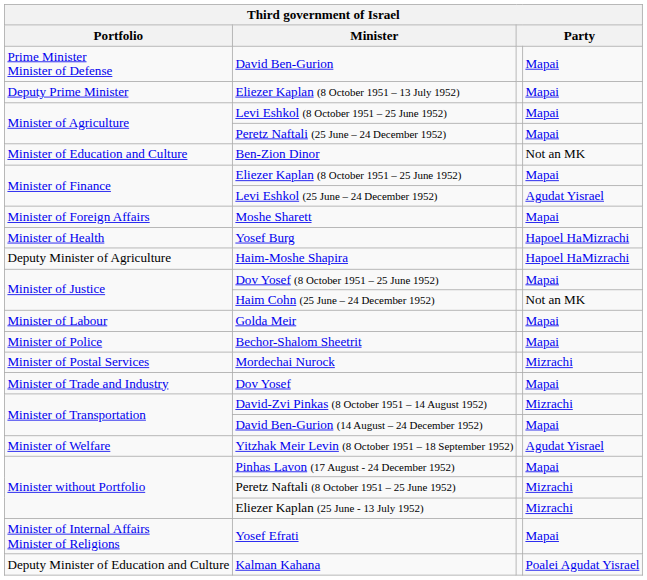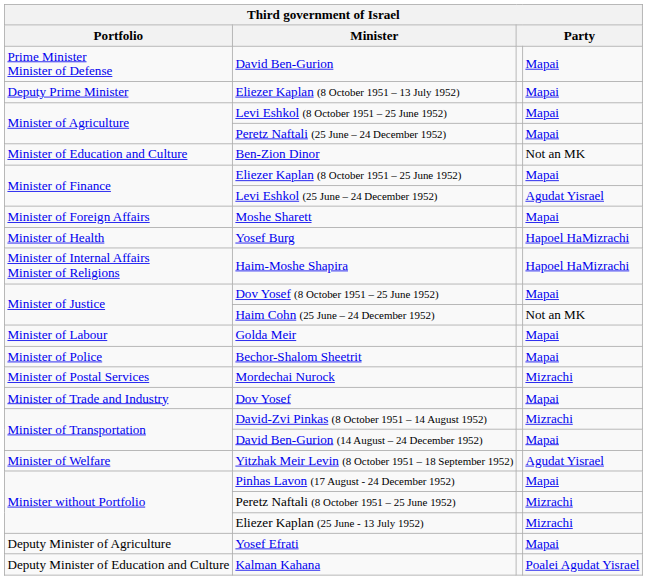(89, 258) Deputy Minister of Agriculture -> (79, 265) Minister of Internal Affairs Minister of Religions
(79, 536) Minister of Internal Affairs Minister of Religions -> (89, 543) Deputy Minister of Agriculture
